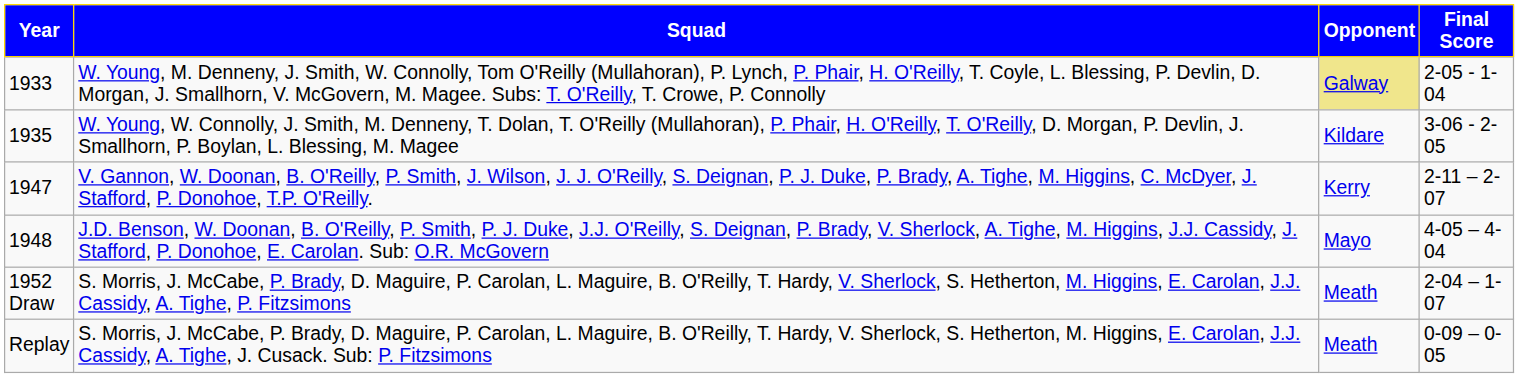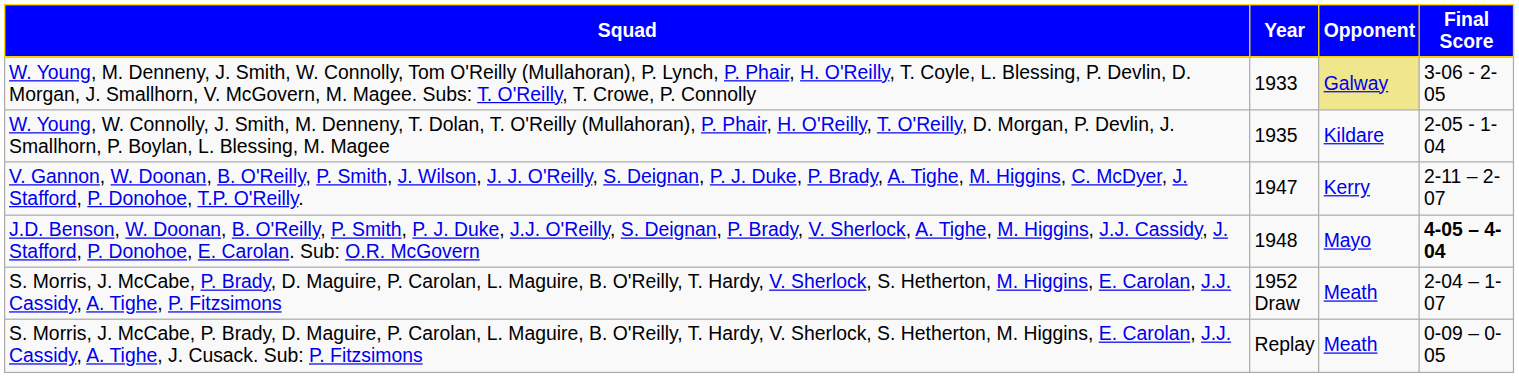columns swapped: (39, 30) <-> (697, 30)
(1461, 83) 2-05 - 1-04 -> (1461, 83) 3-06 - 2-05
(1461, 135) 3-06 - 2-05 -> (1461, 135) 2-05 - 1-04
(1463, 240) normal -> (1463, 240) bold
